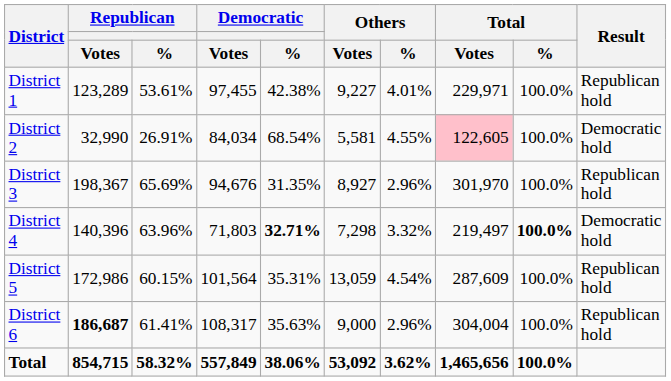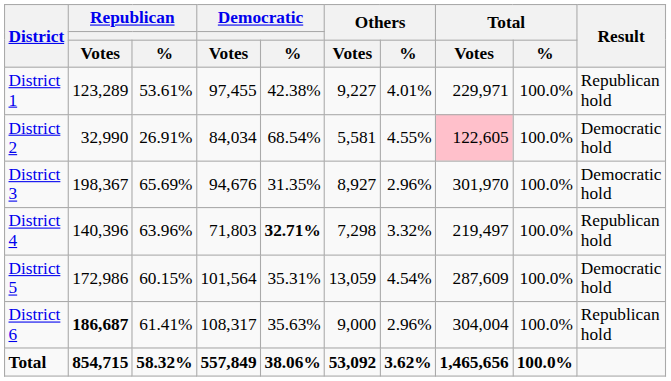(620, 184) Republican hold -> (621, 184) Democratic hold
(545, 231) bold -> (546, 231) normal
(621, 231) Democratic hold -> (620, 231) Republican hold
(620, 278) Republican hold -> (621, 278) Democratic hold
